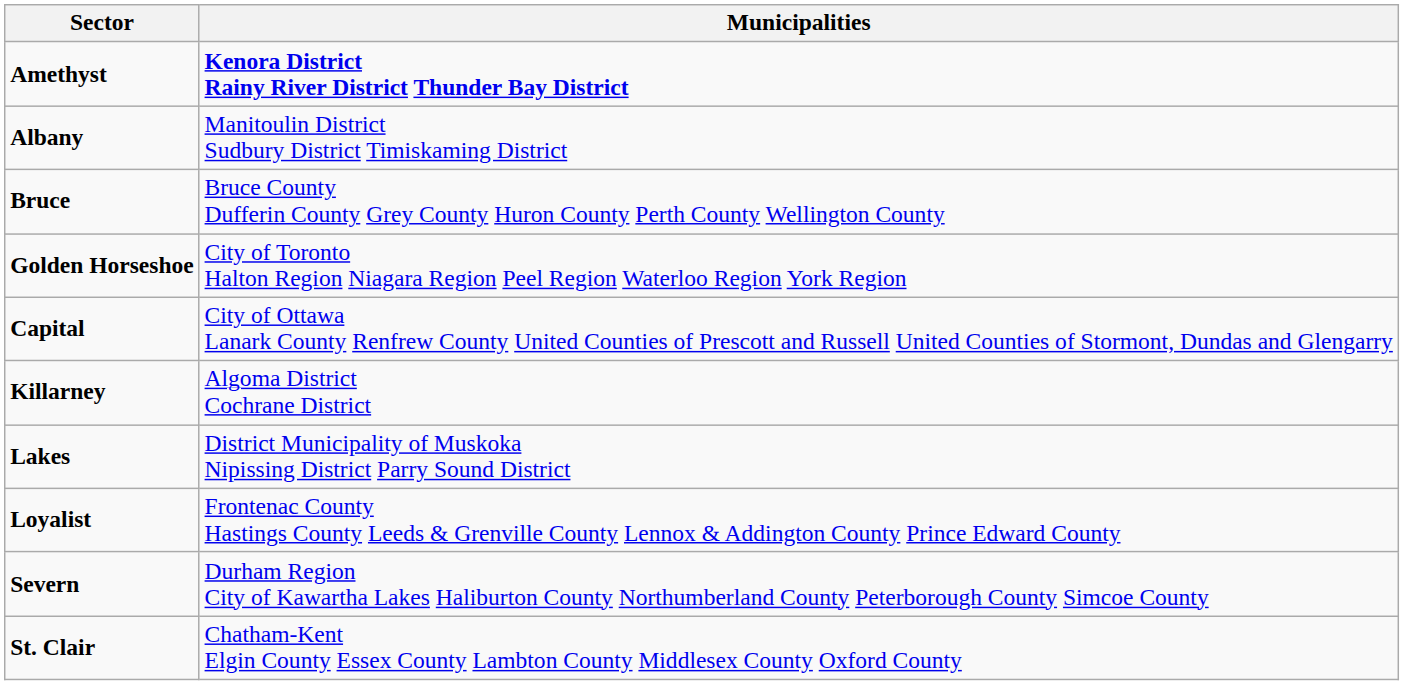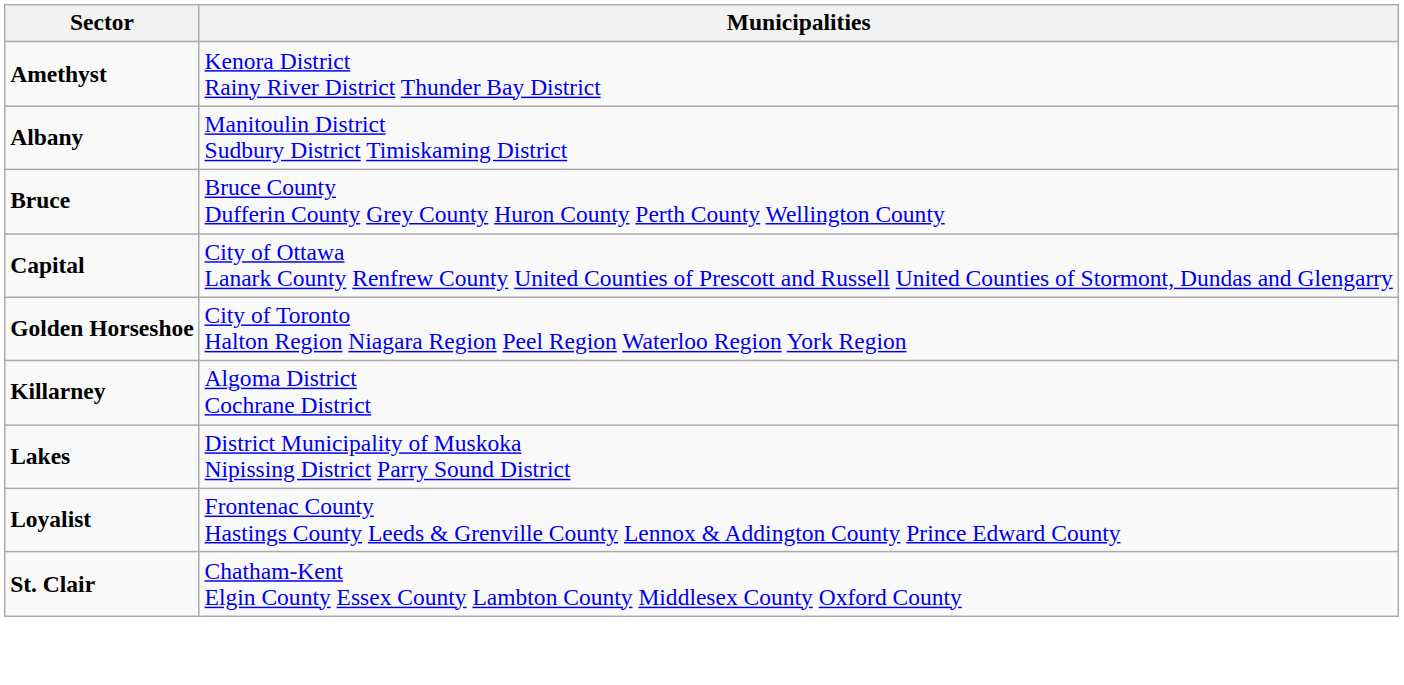(417, 73) bold -> (403, 73) normal
rows swapped: (47, 328) <-> (102, 264)
- row: (45, 583)
